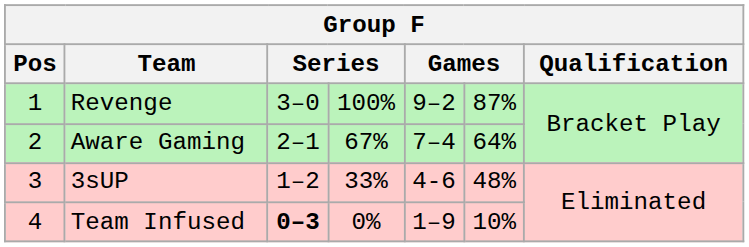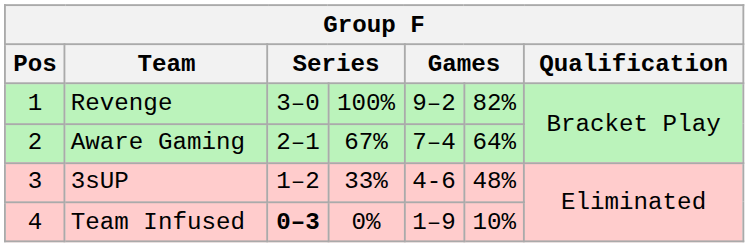(494, 104) 87% -> (494, 104) 82%
